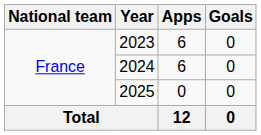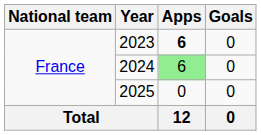(182, 42) normal -> (182, 42) bold
(182, 67) no background -> (182, 67) lightgreen background
